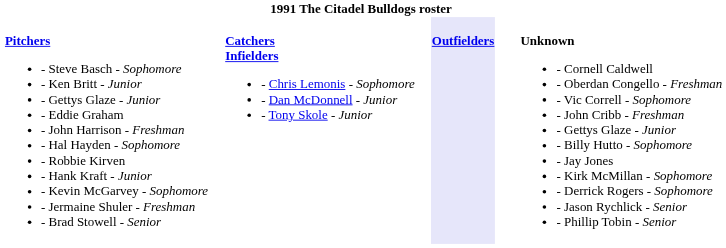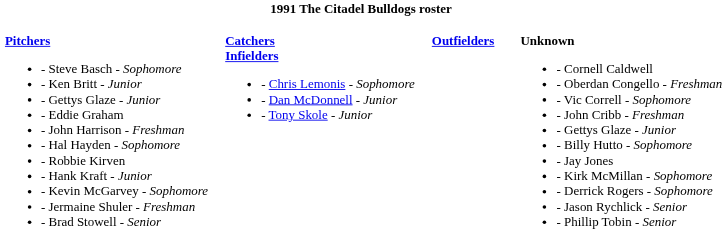(463, 40) lavender background -> (463, 40) no background
